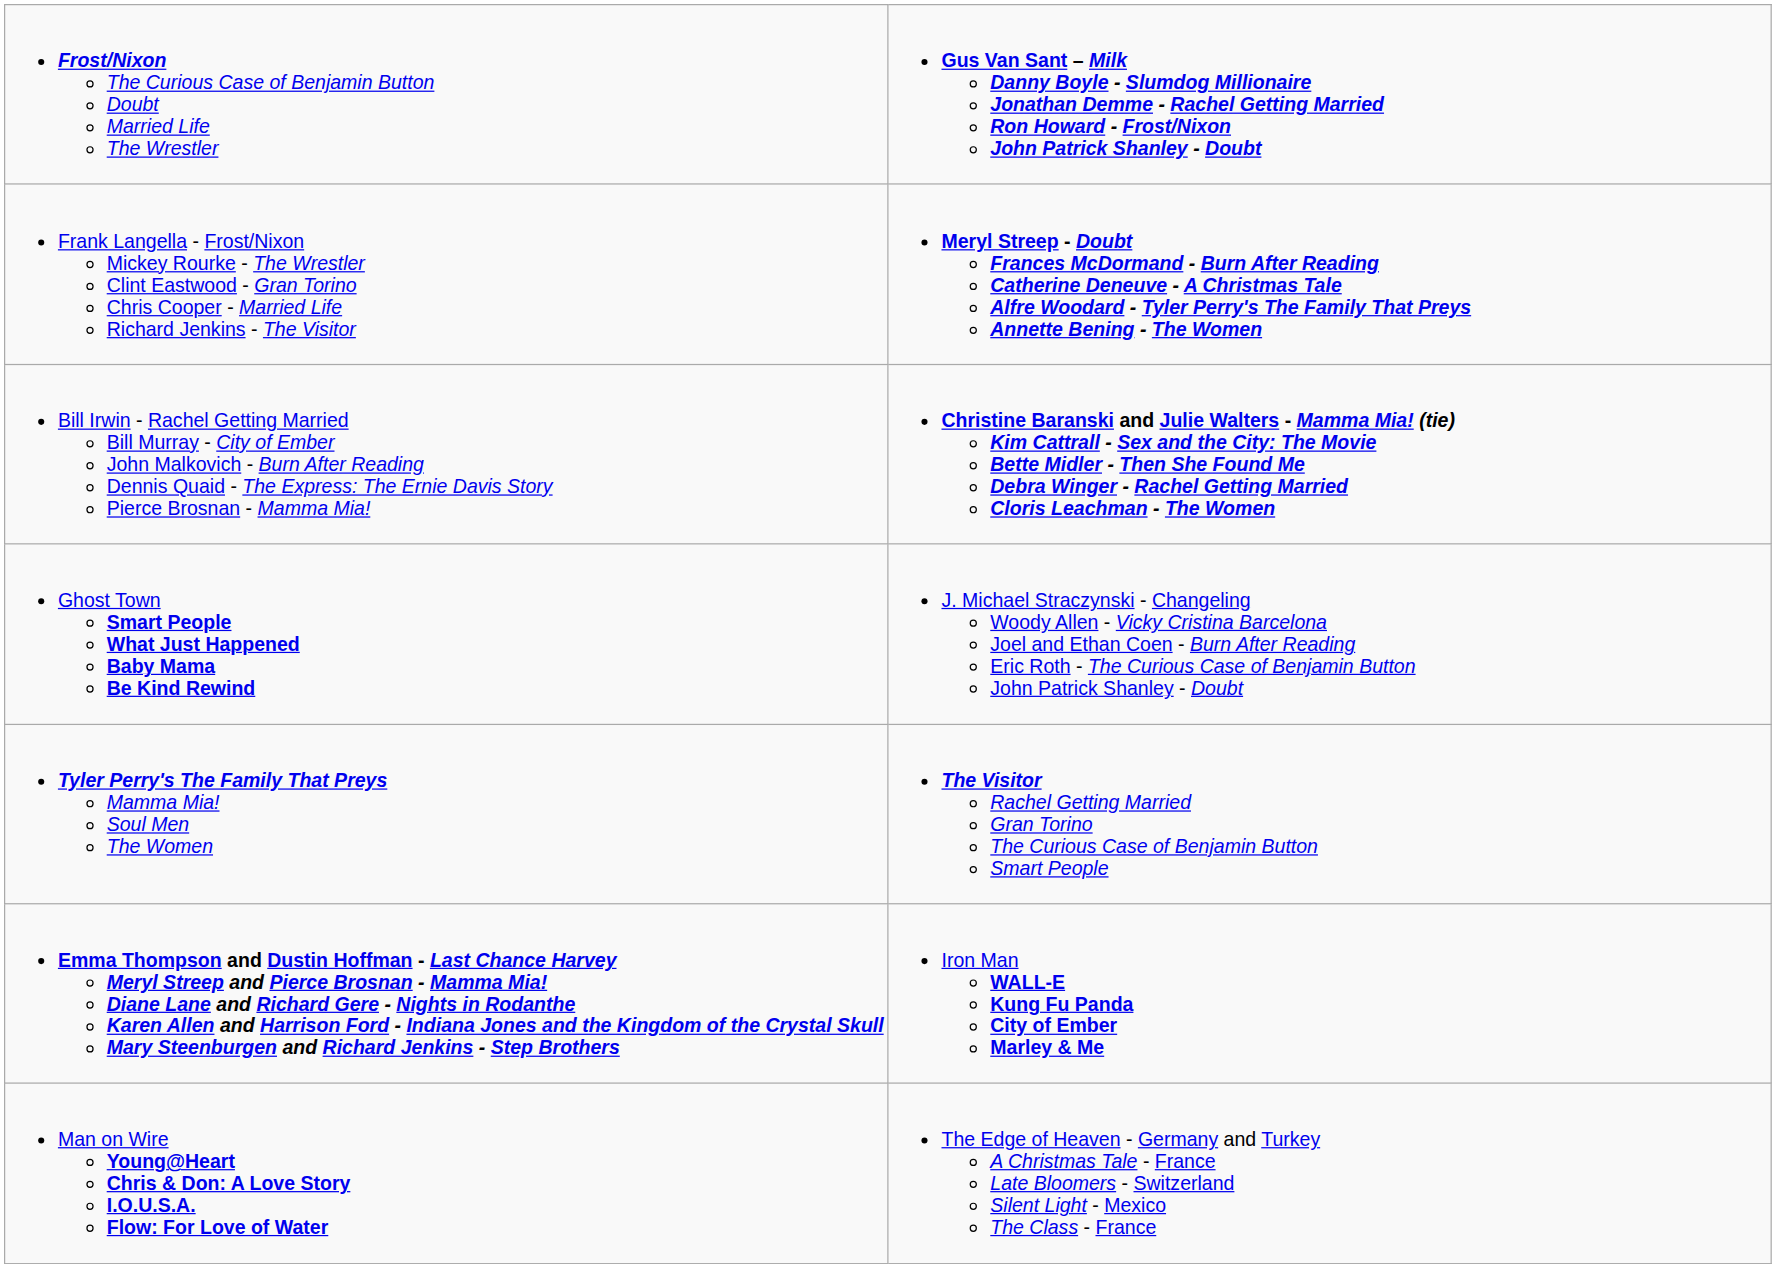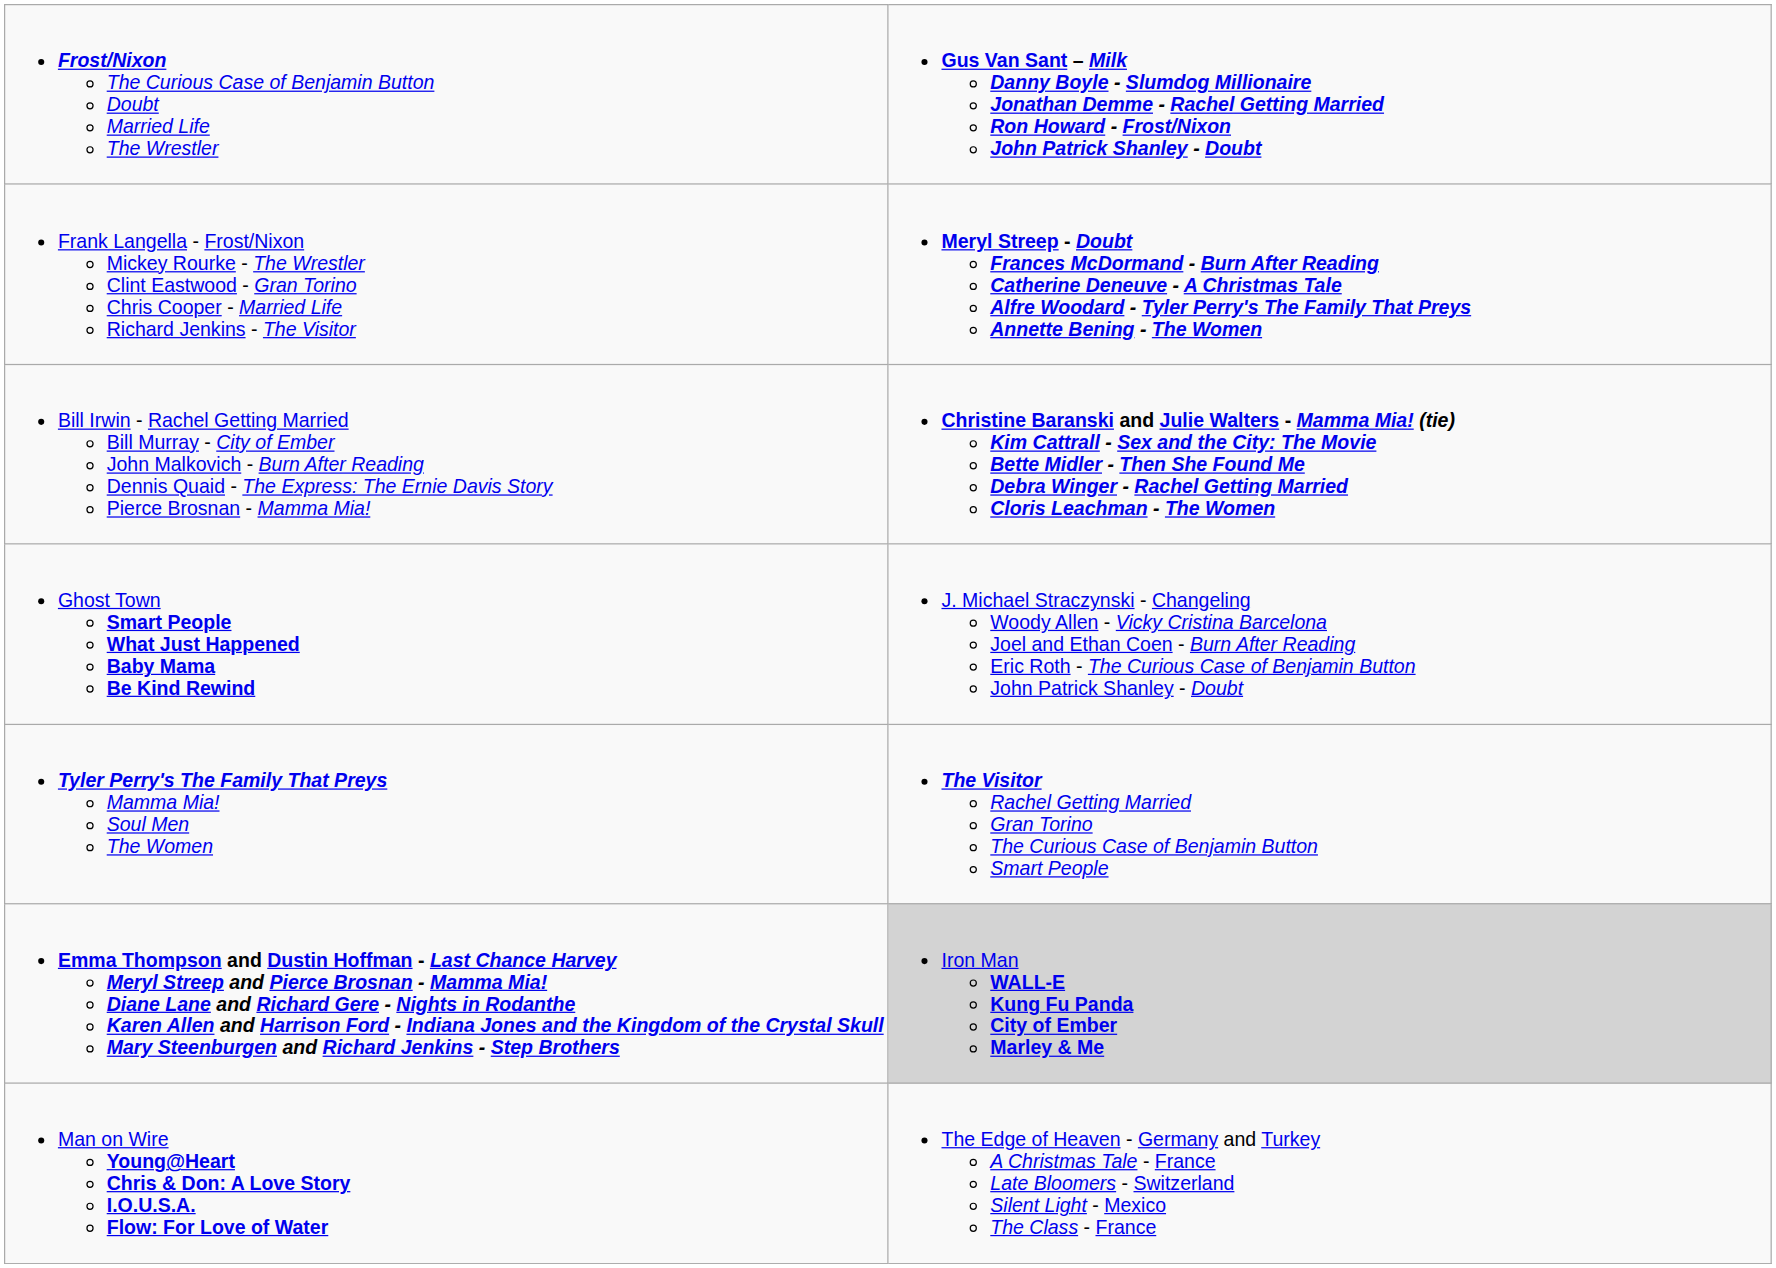(1330, 1004) no background -> (1330, 1004) lightgrey background
